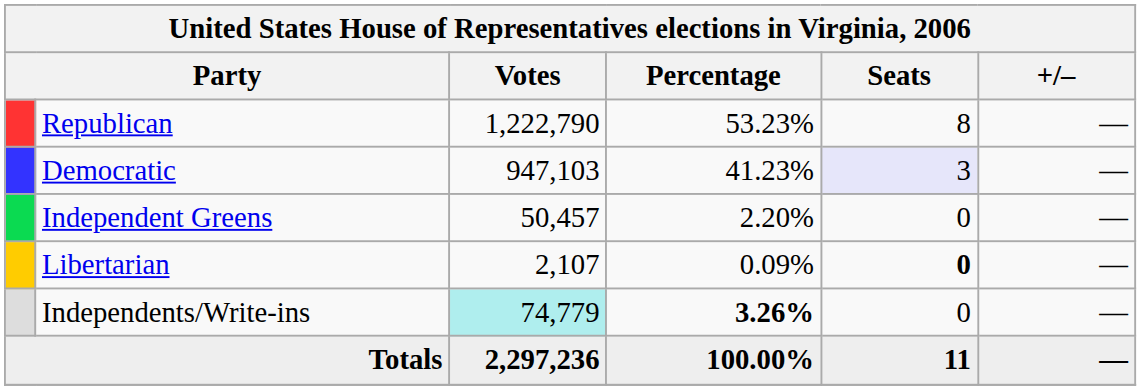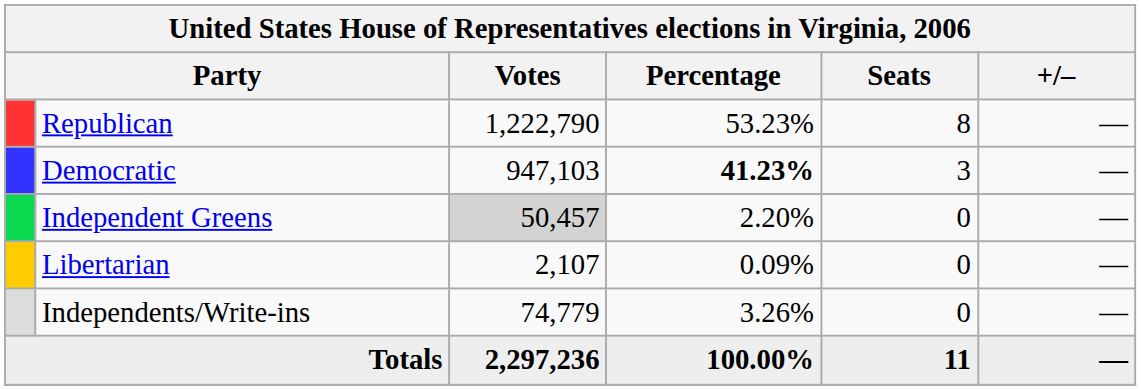(770, 170) normal -> (767, 170) bold
(964, 170) lavender background -> (964, 170) no background
(560, 217) no background -> (560, 217) lightgrey background
(964, 265) bold -> (964, 265) normal
(560, 312) paleturquoise background -> (560, 312) no background
(774, 312) bold -> (777, 312) normal
